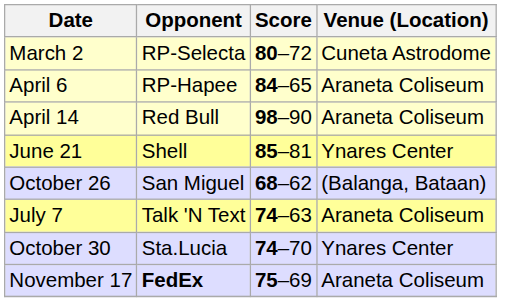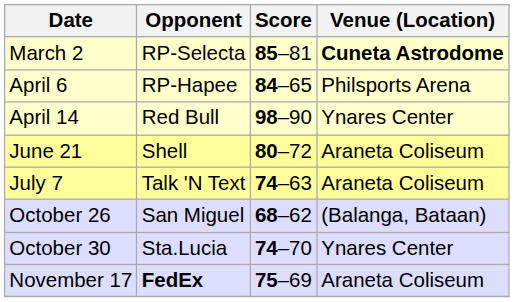(283, 53) 80–72 -> (283, 53) 85–81
(406, 53) normal -> (412, 53) bold
(403, 85) Araneta Coliseum -> (396, 85) Philsports Arena
(403, 118) Araneta Coliseum -> (387, 118) Ynares Center
(283, 150) 85–81 -> (283, 150) 80–72
(387, 150) Ynares Center -> (403, 150) Araneta Coliseum
rows swapped: (36, 215) <-> (60, 183)
